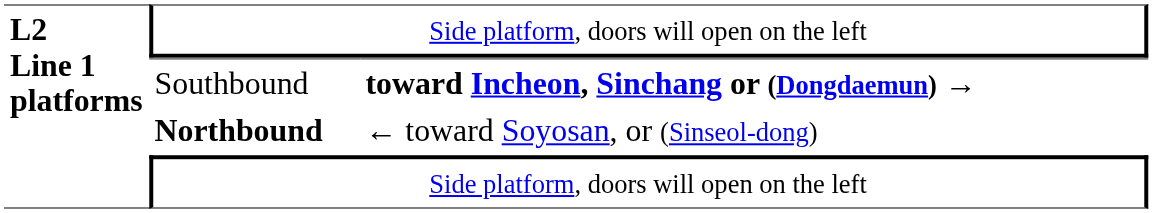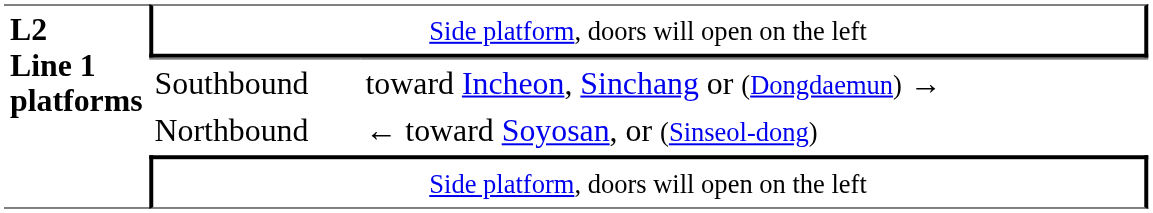(671, 83) bold -> (654, 83) normal
(239, 130) bold -> (231, 130) normal
